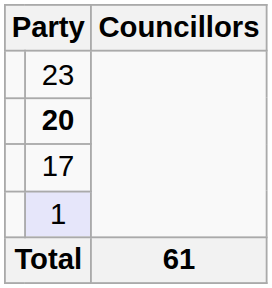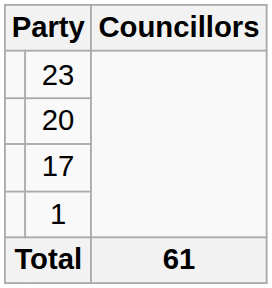(58, 120) bold -> (58, 120) normal
(58, 213) lavender background -> (58, 213) no background
